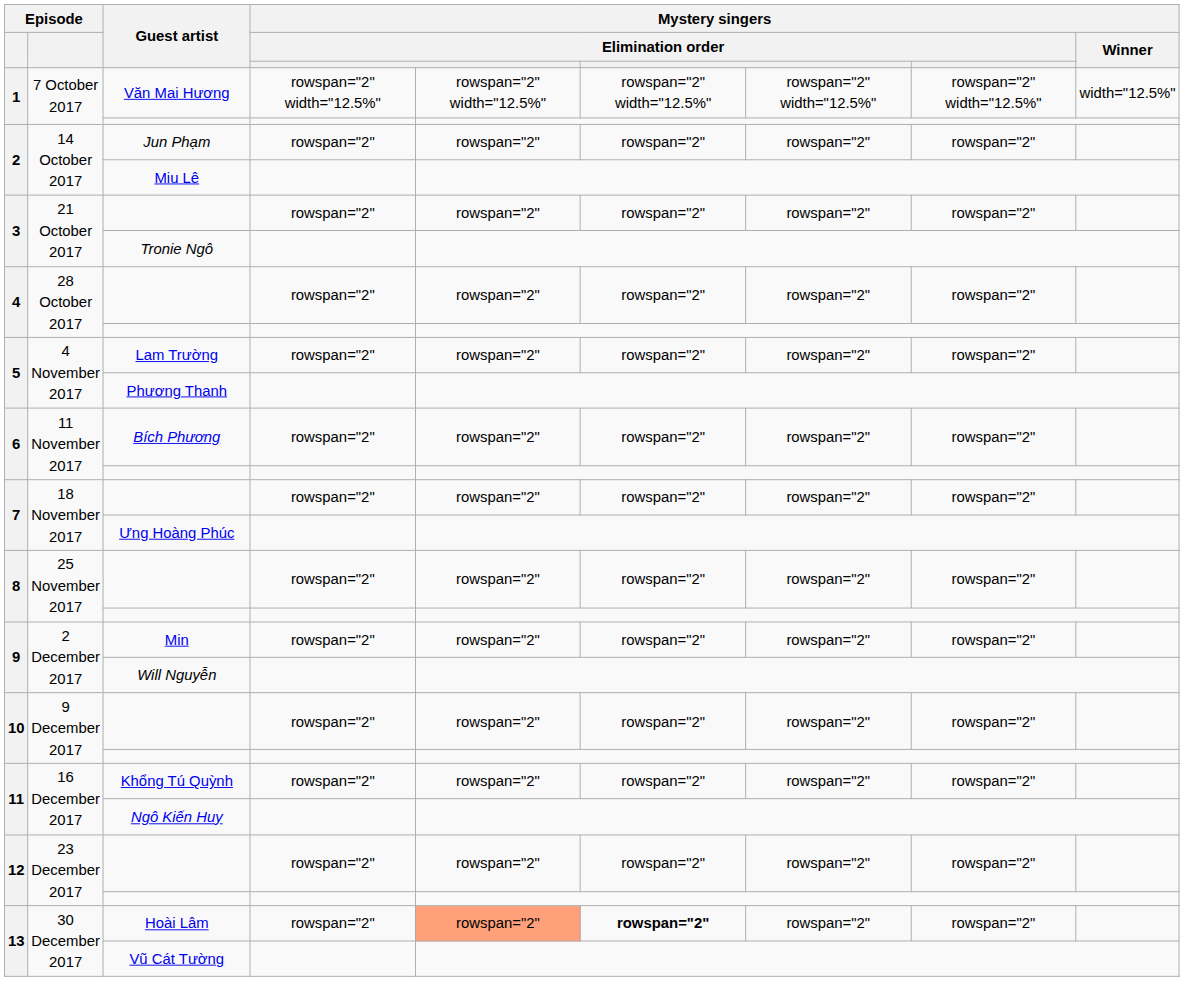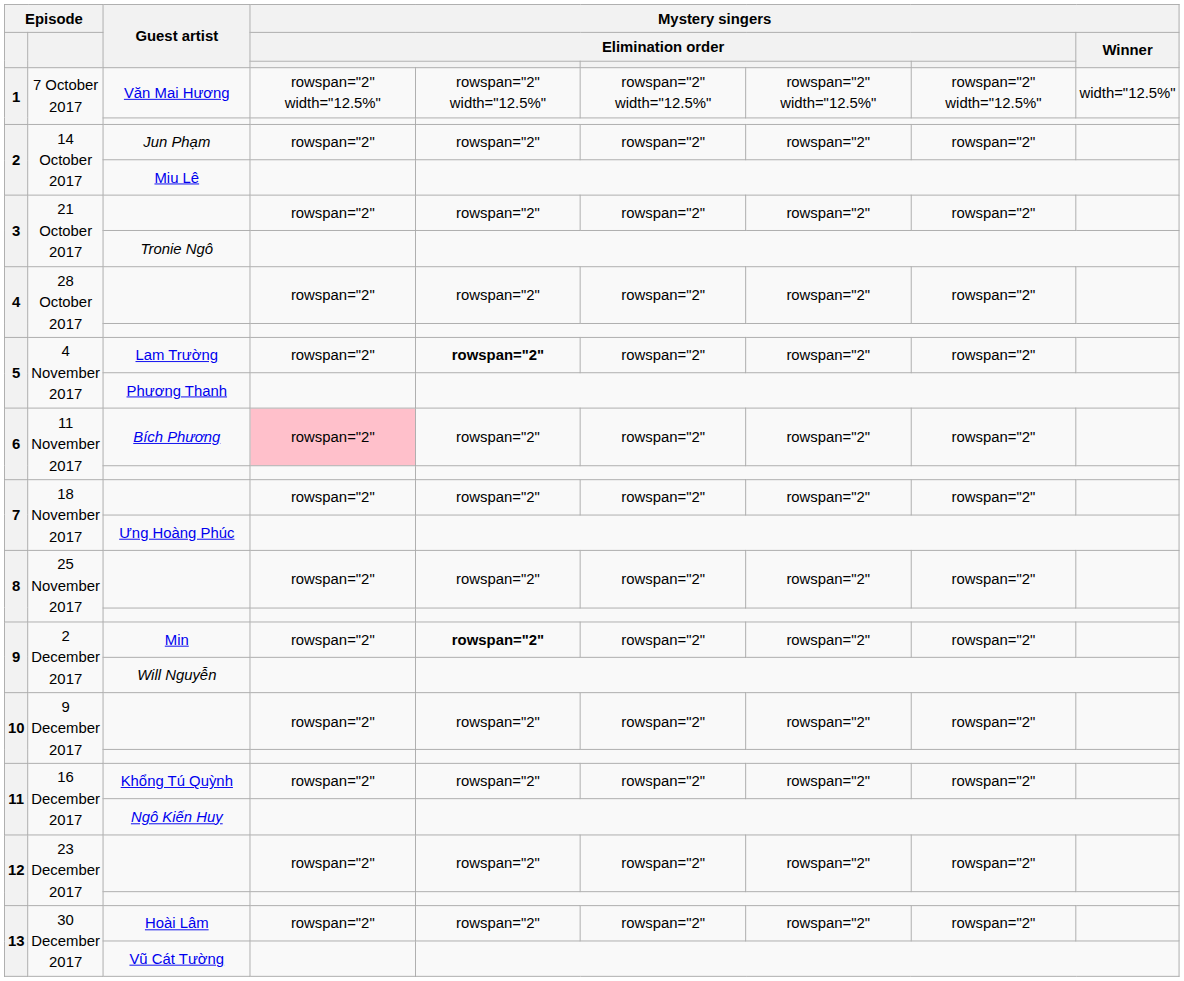(498, 355) normal -> (498, 355) bold
(333, 437) no background -> (333, 437) pink background
(498, 639) normal -> (498, 639) bold
(498, 923) lightsalmon background -> (498, 923) no background
(663, 923) bold -> (663, 923) normal
